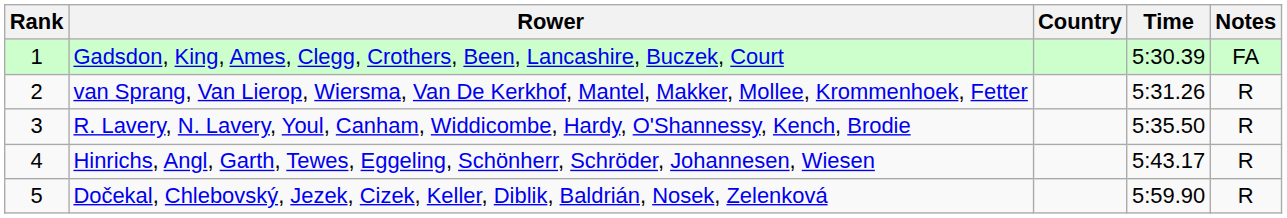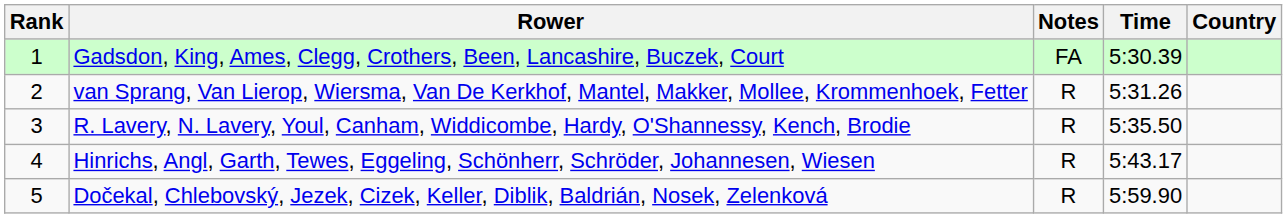columns swapped: (1080, 21) <-> (1246, 21)
